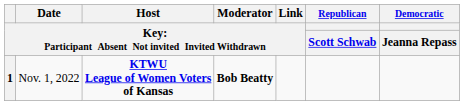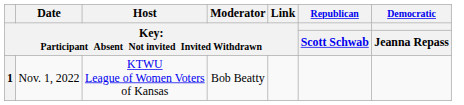(148, 78) bold -> (145, 78) normal
(245, 78) bold -> (238, 78) normal
